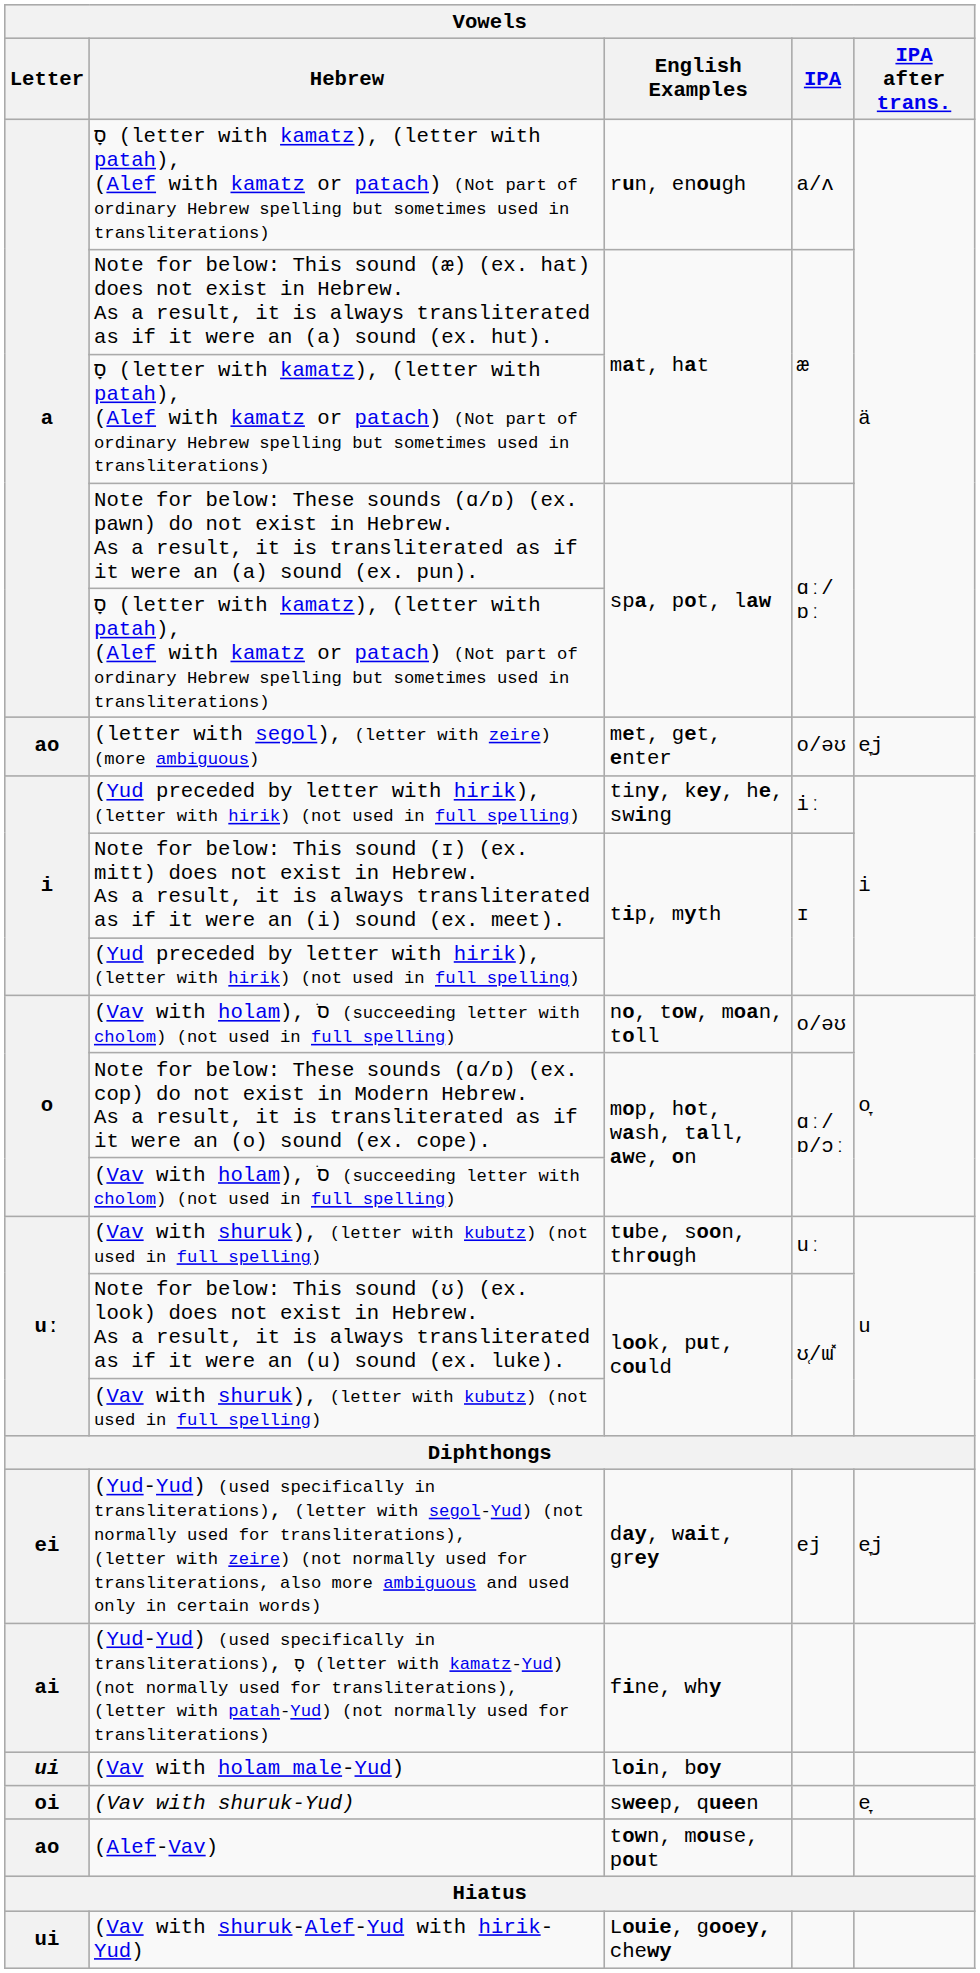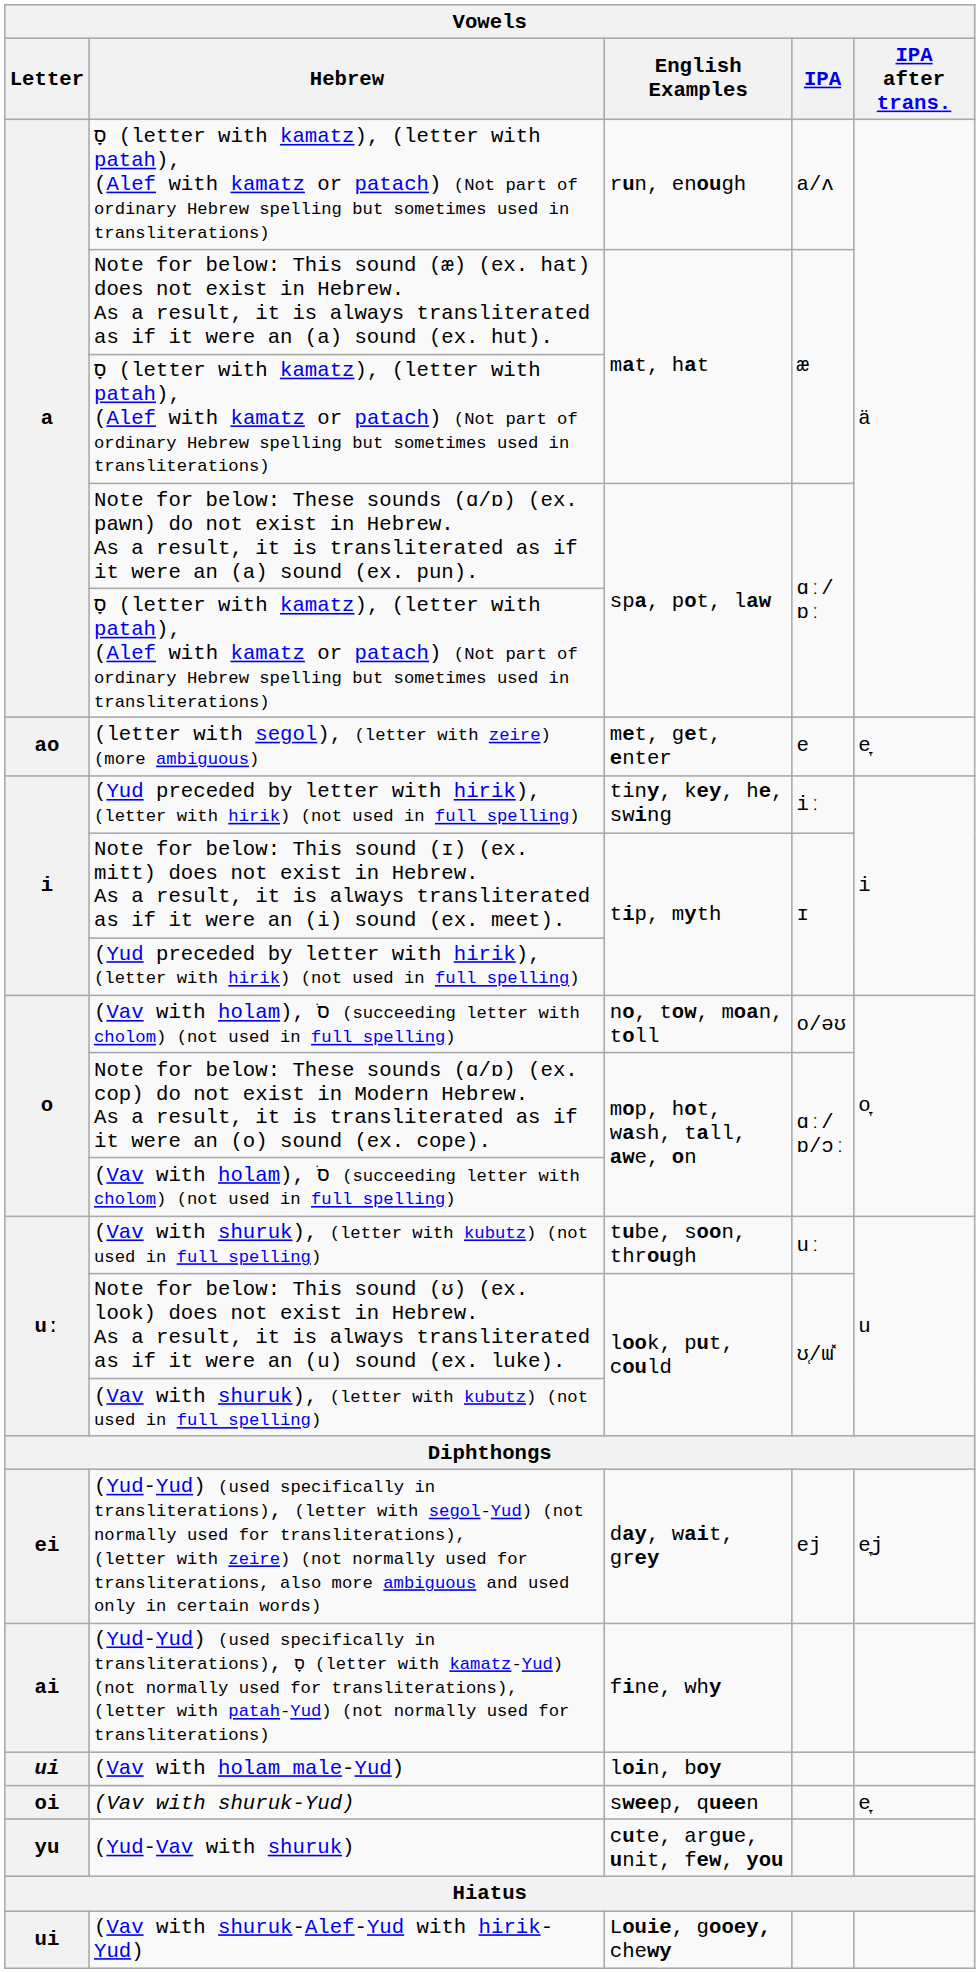(821, 746) o/əʊ -> (803, 746) e
(871, 746) e̞j -> (865, 746) e̞
- row: (156, 1848)
+ row: (224, 1848)
